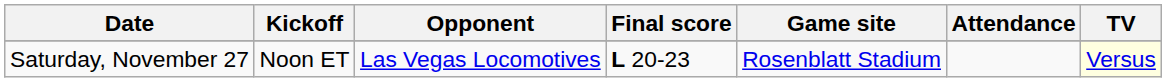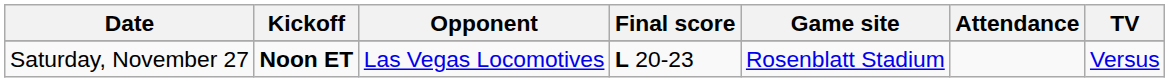(305, 59) normal -> (306, 59) bold
(1121, 59) lightyellow background -> (1125, 59) no background
